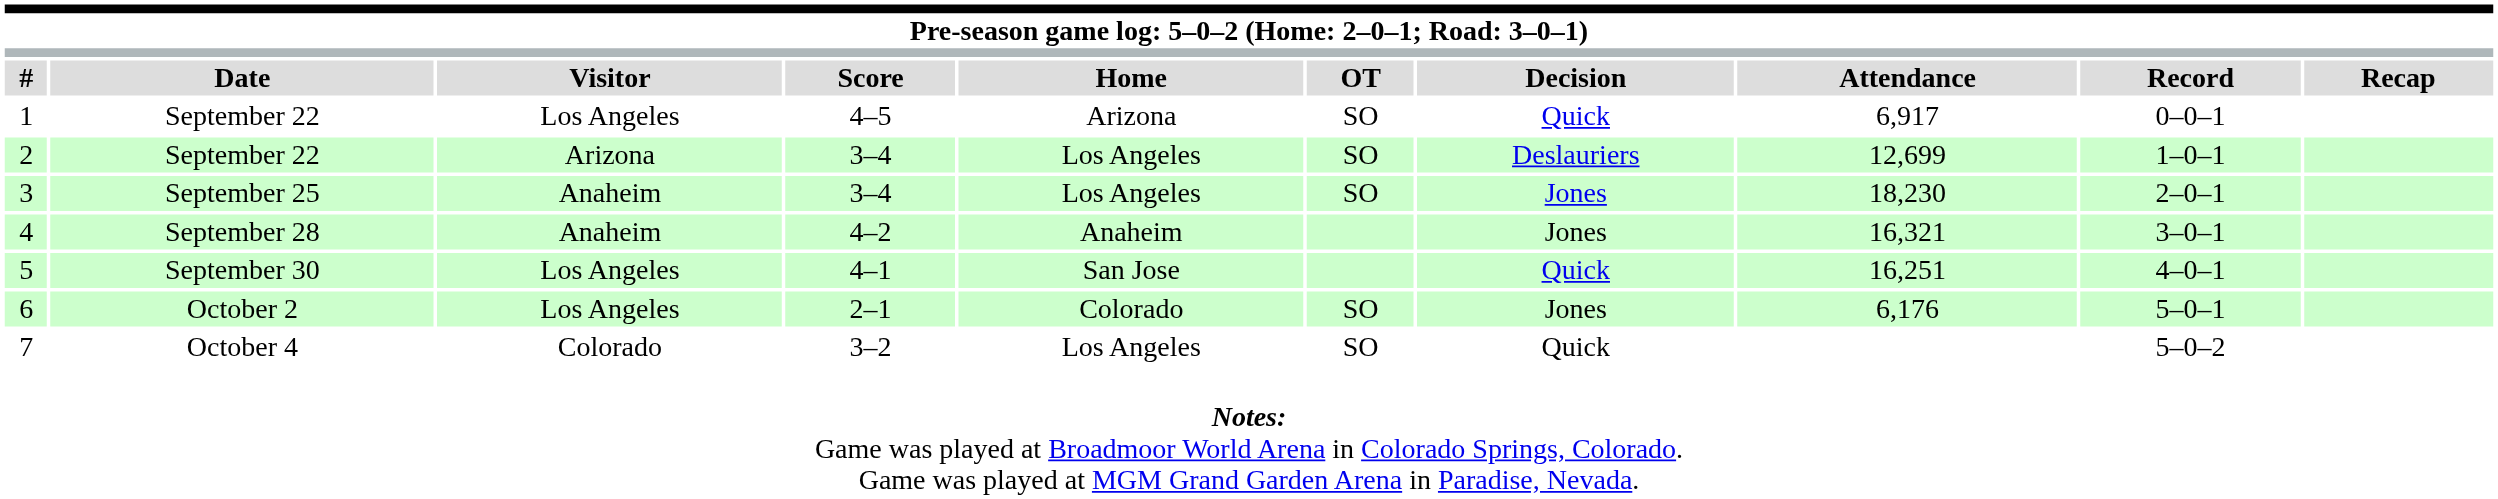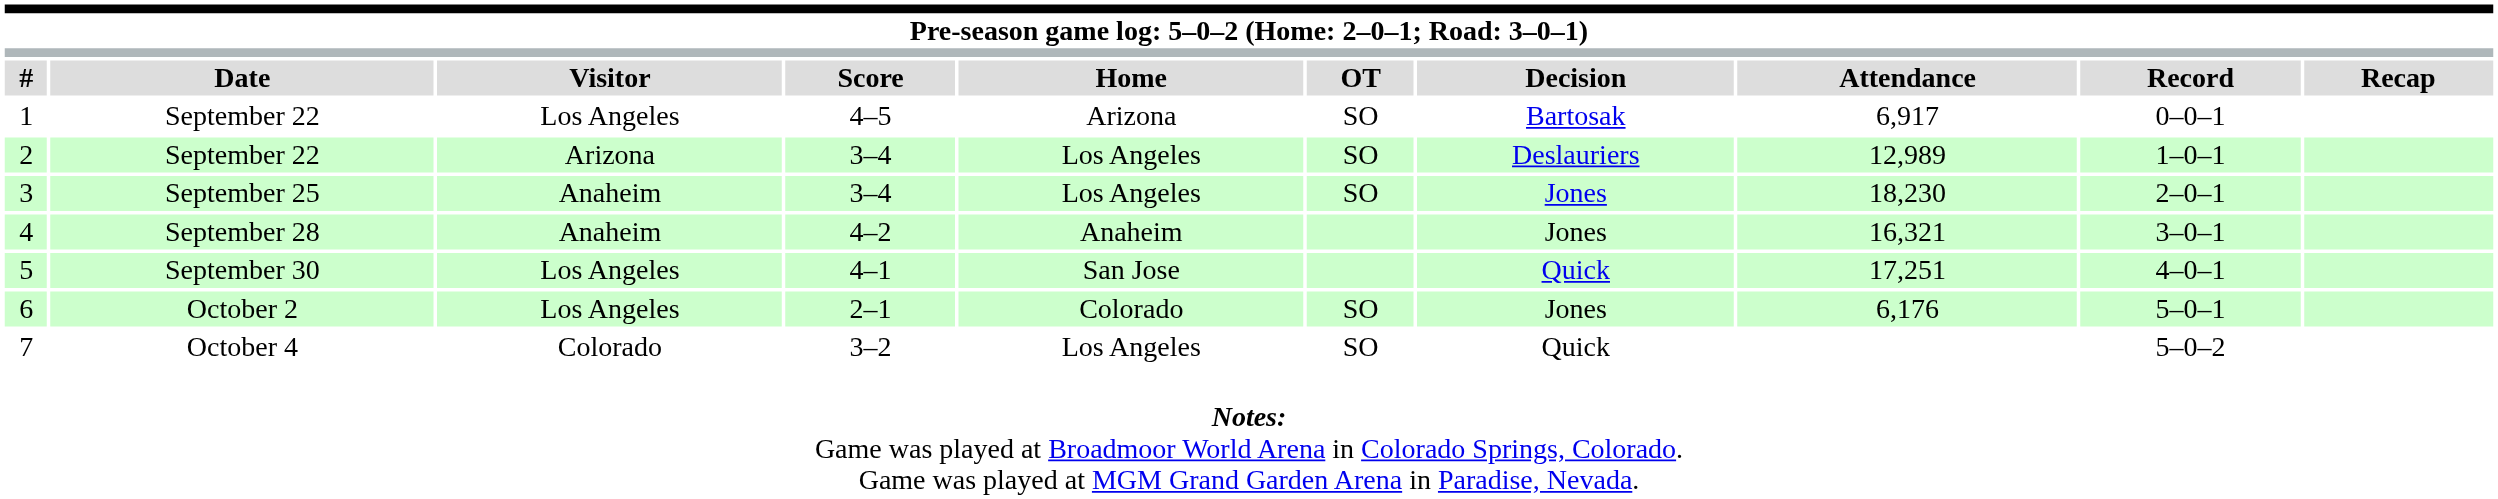(1576, 116) Quick -> (1576, 116) Bartosak
(1908, 154) 12,699 -> (1908, 154) 12,989
(1908, 270) 16,251 -> (1908, 270) 17,251
